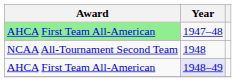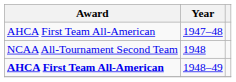(81, 31) lightgreen background -> (81, 31) no background
(81, 67) normal -> (85, 67) bold
(203, 67) lavender background -> (203, 67) no background
